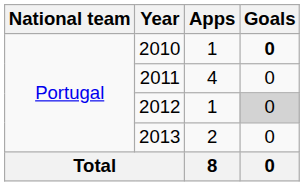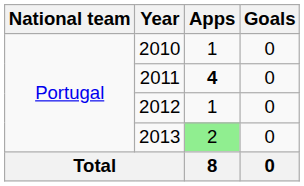(270, 48) bold -> (270, 48) normal
(212, 78) normal -> (212, 78) bold
(270, 107) lightgrey background -> (270, 107) no background
(212, 136) no background -> (212, 136) lightgreen background
